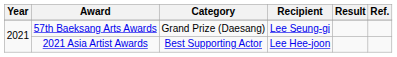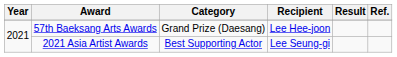(300, 28) Lee Seung-gi -> (300, 28) Lee Hee-joon
(300, 44) Lee Hee-joon -> (300, 44) Lee Seung-gi
